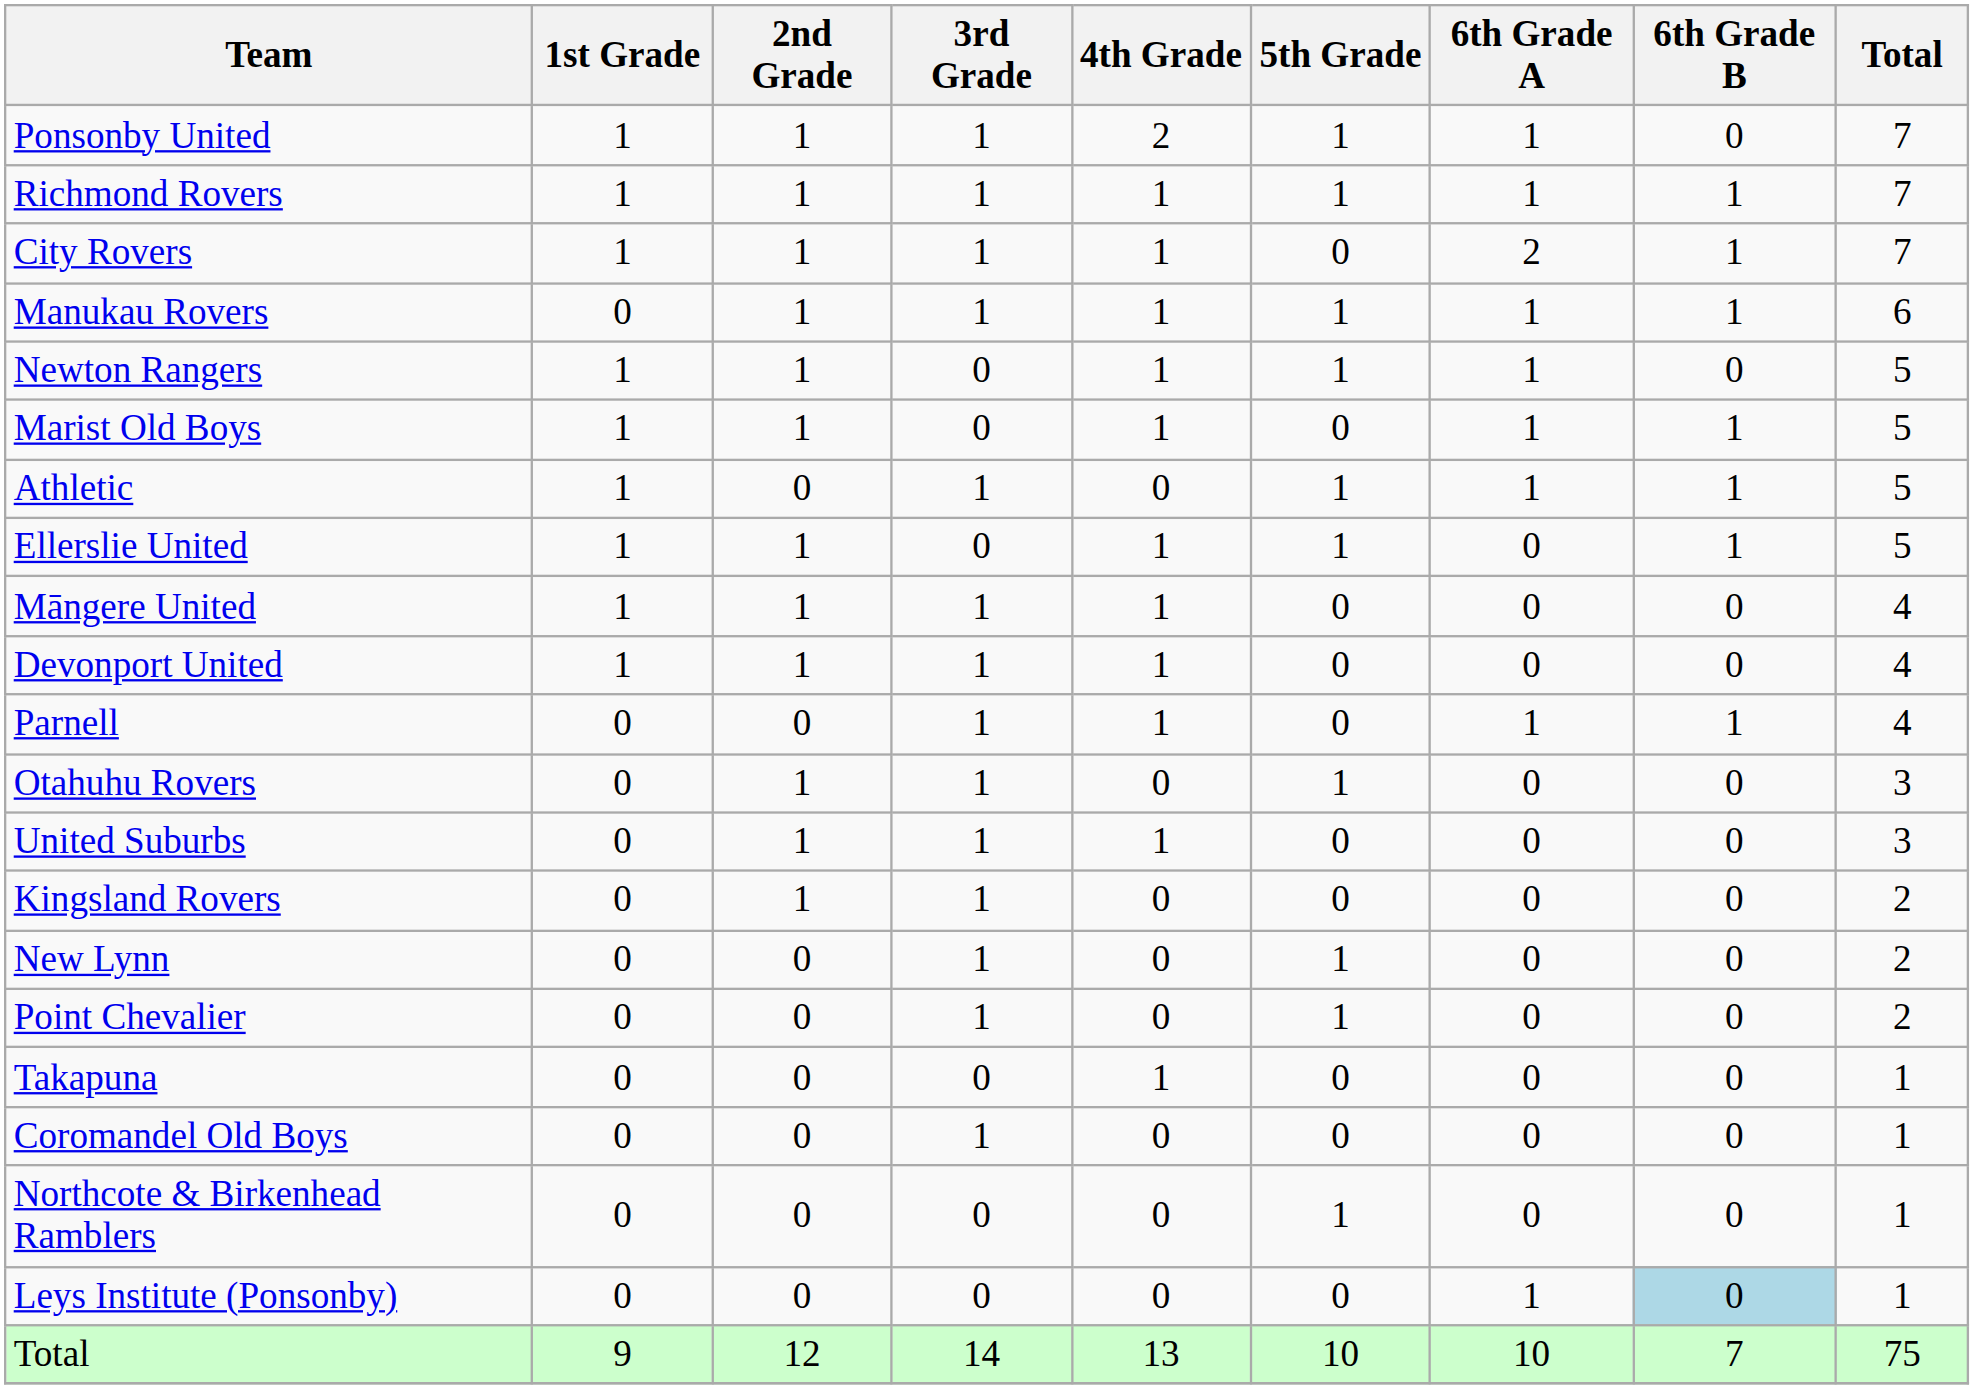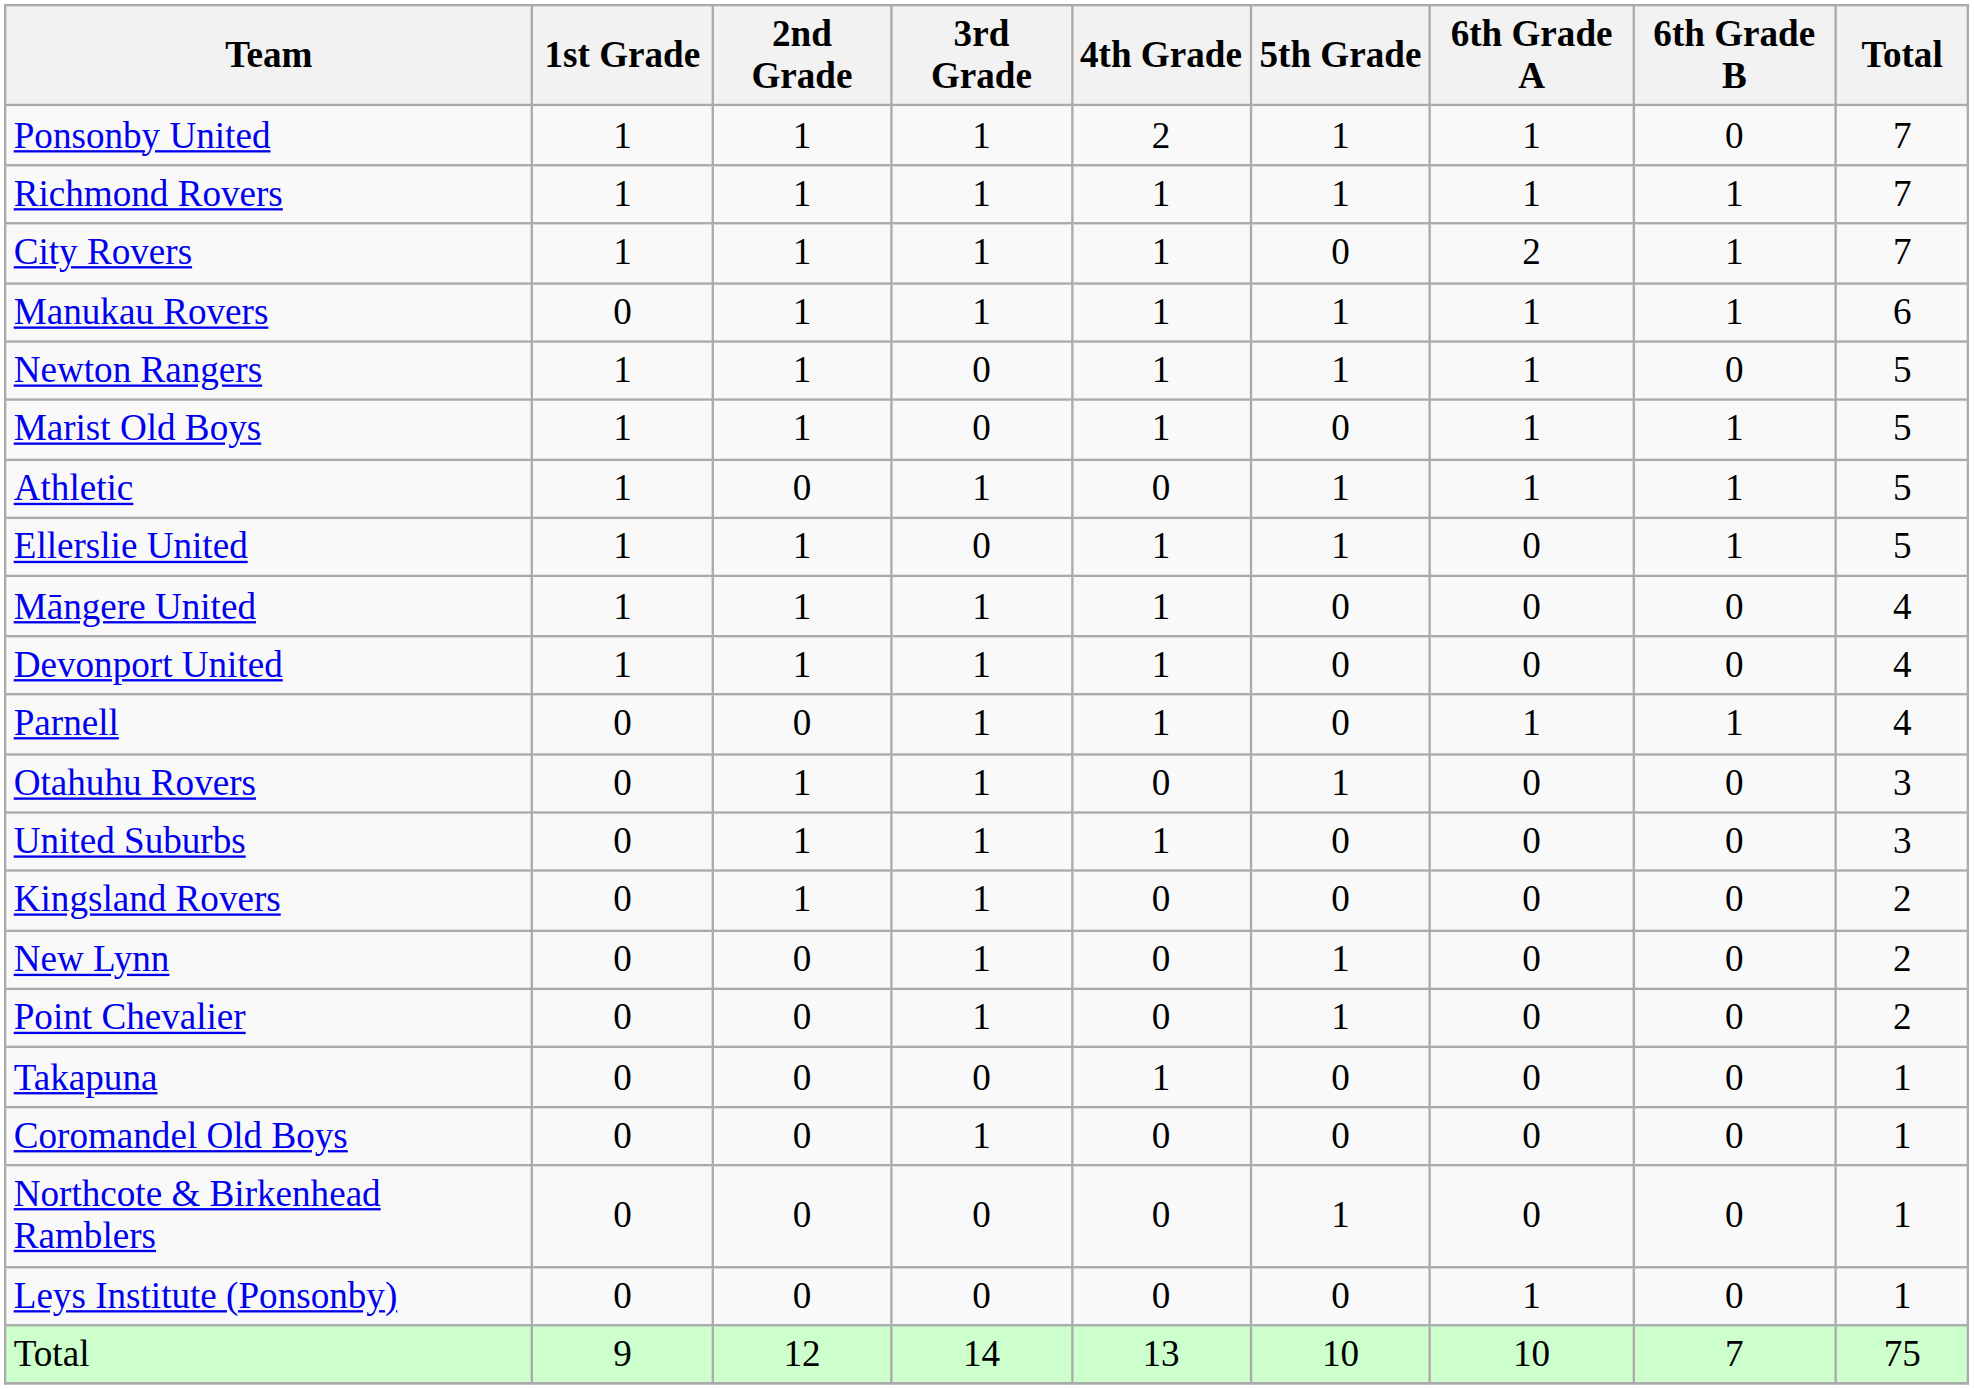(1734, 1294) lightblue background -> (1734, 1294) no background
